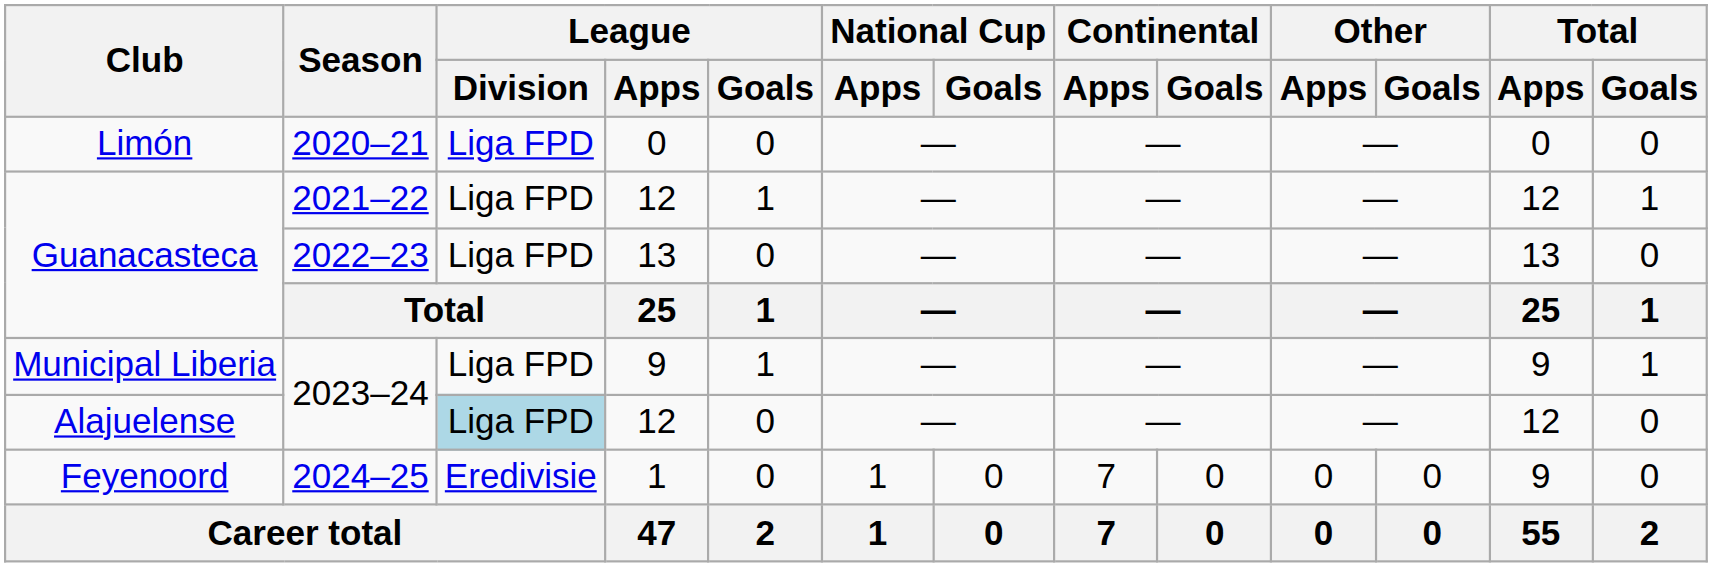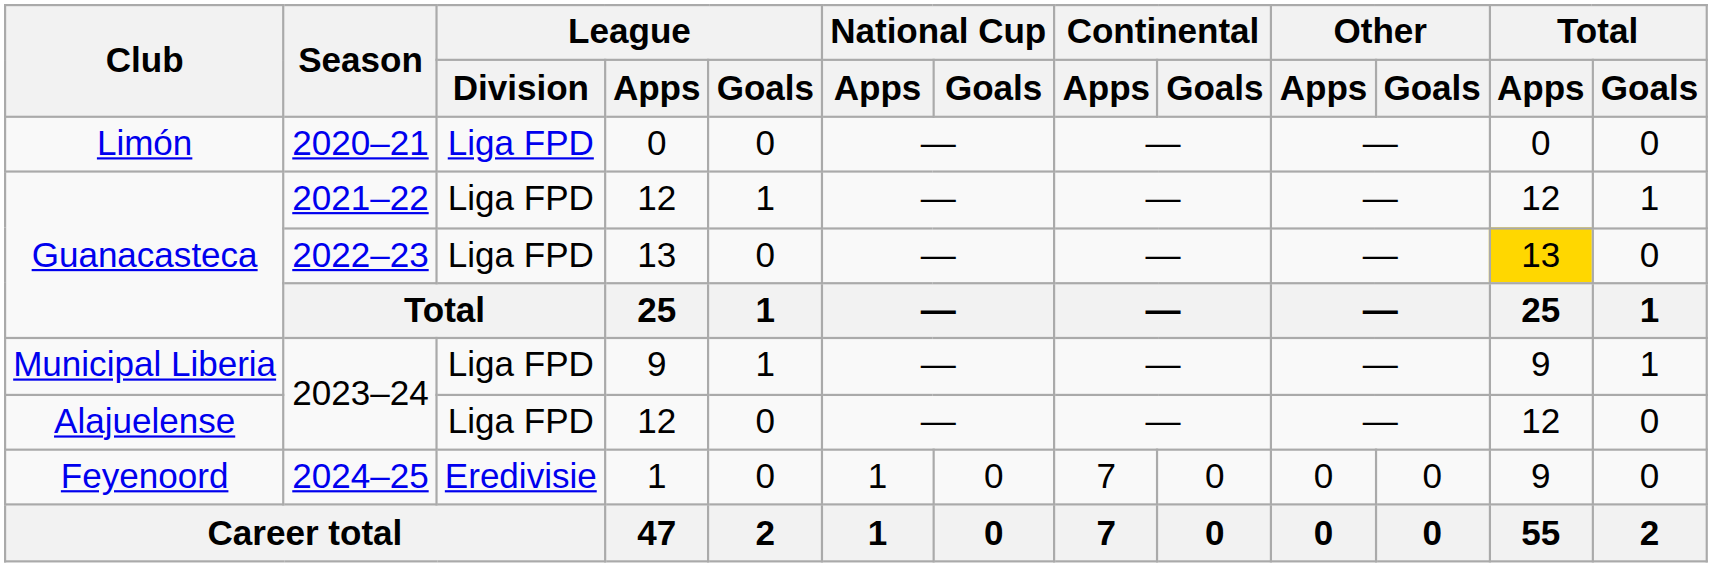(1541, 254) no background -> (1541, 254) gold background
(521, 421) lightblue background -> (521, 421) no background
